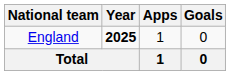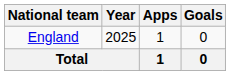(121, 37) bold -> (121, 37) normal
